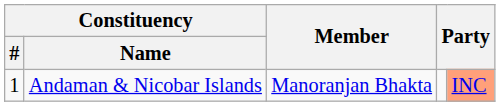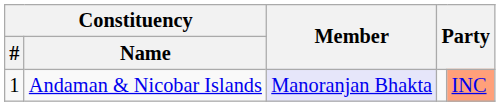(352, 85) no background -> (352, 85) lavender background
